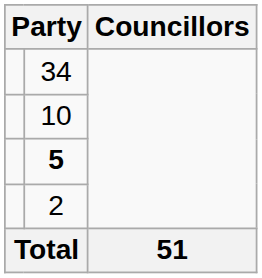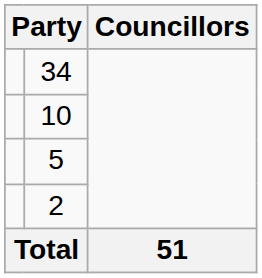(56, 160) bold -> (56, 160) normal
